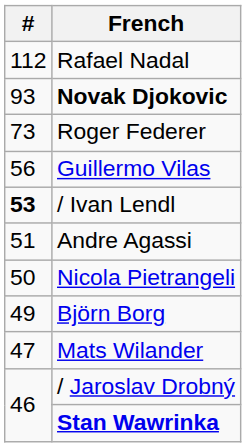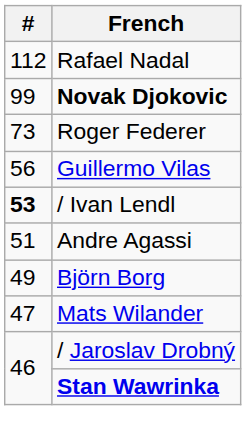(23, 96) 93 -> (23, 96) 99
- row: (146, 277)
